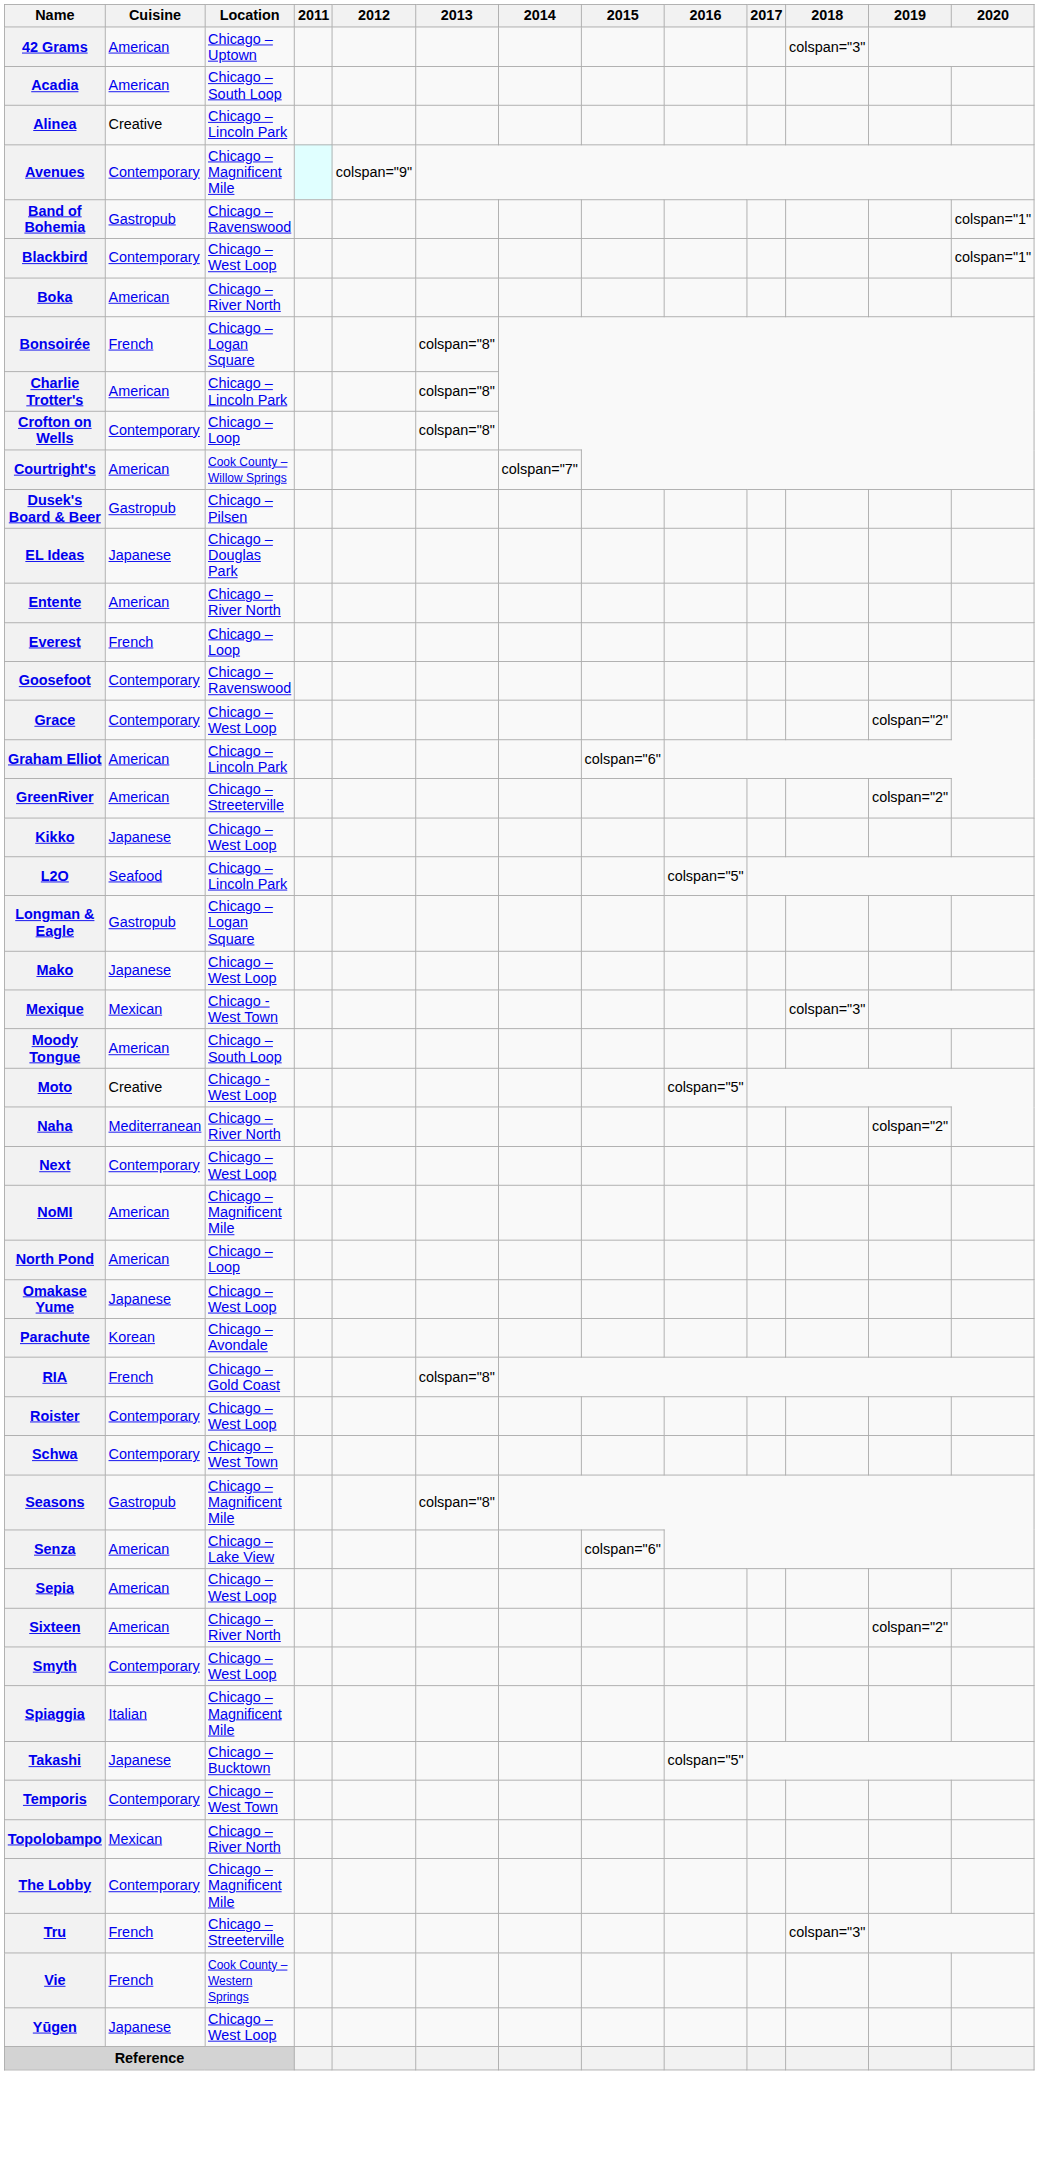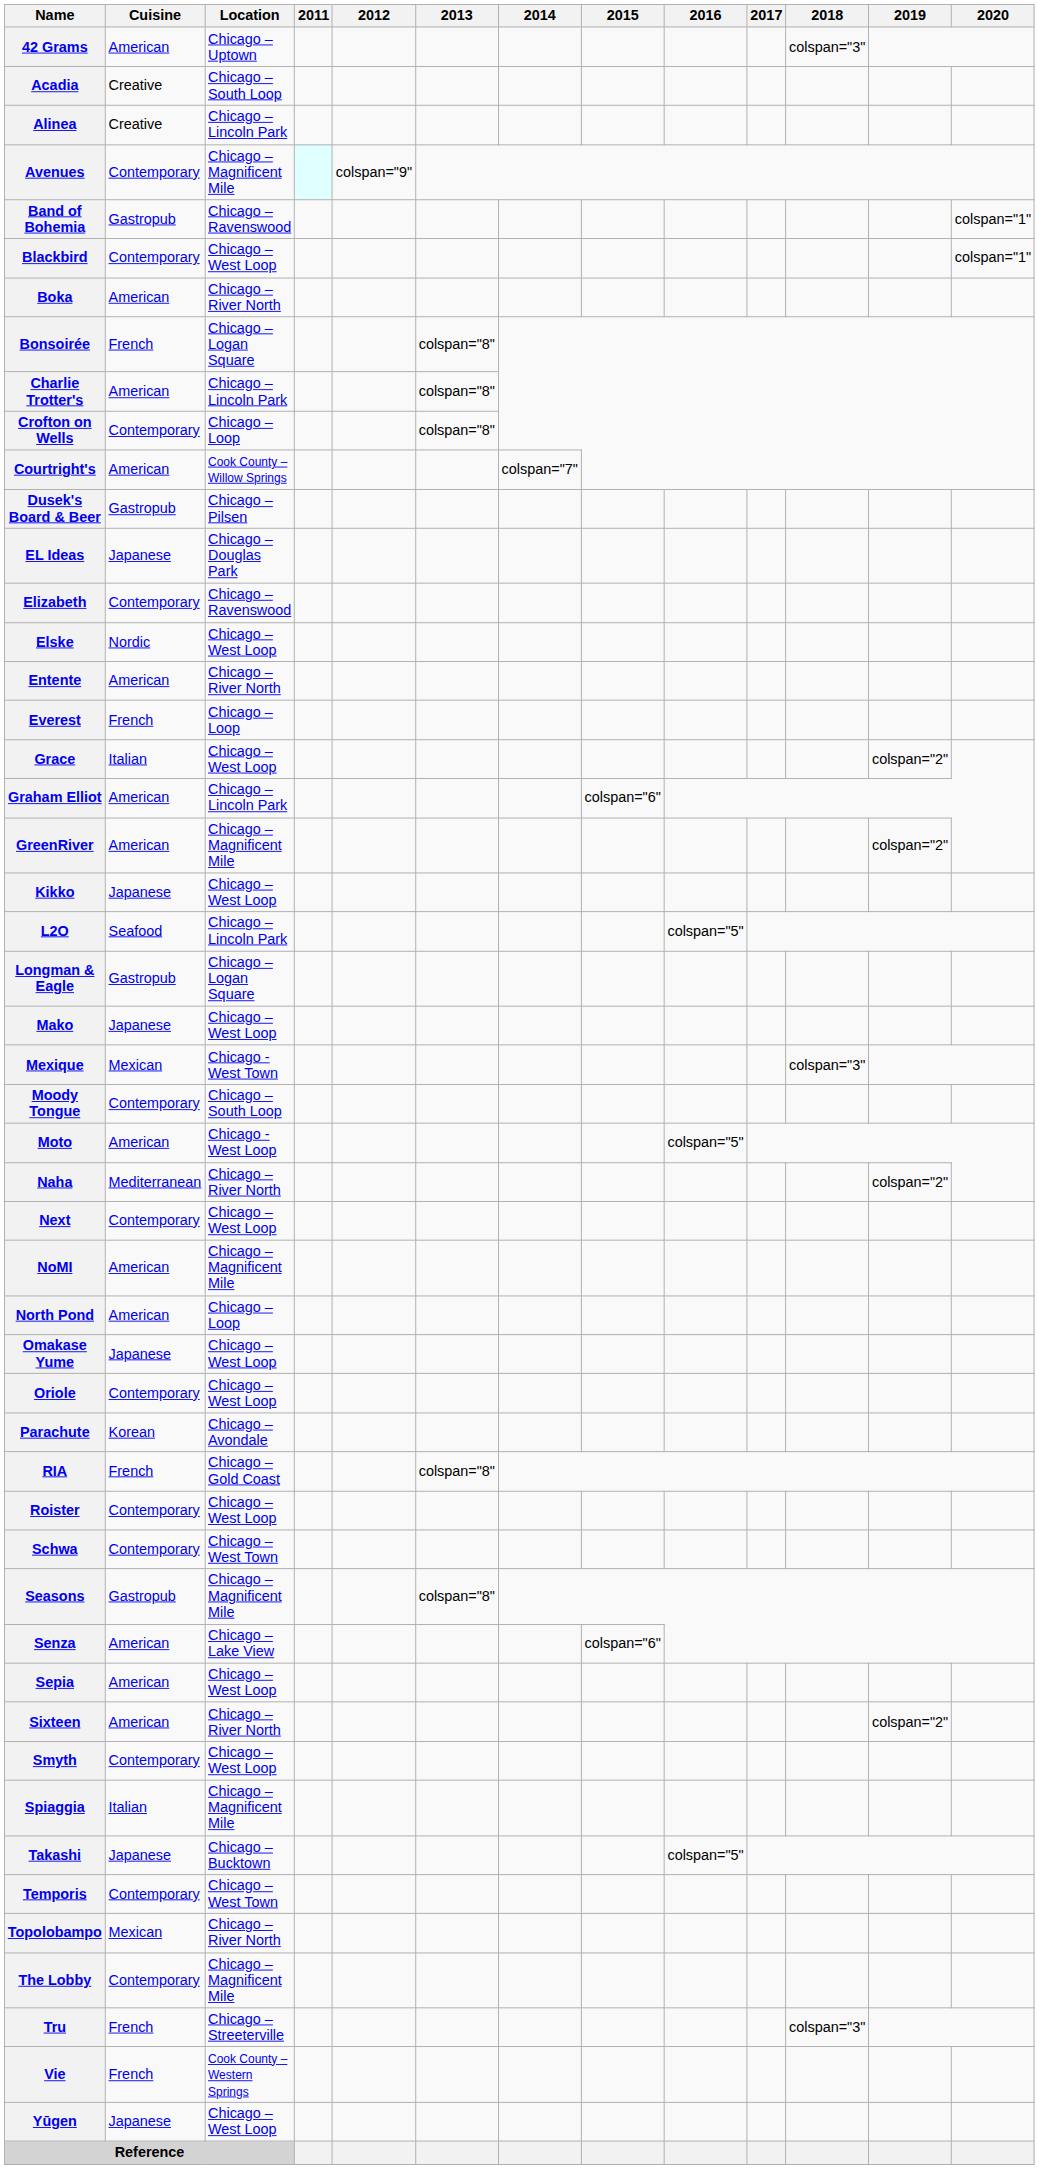(139, 85) American -> (135, 85) Creative
+ row: (55, 602)
+ row: (55, 641)
- row: (55, 681)
(154, 720) Contemporary -> (128, 759) Italian
(246, 798) Chicago – Streeterville -> (245, 845) Chicago – Magnificent Mile
(139, 1048) American -> (154, 1103) Contemporary
(135, 1087) Creative -> (139, 1142) American
+ row: (55, 1393)
